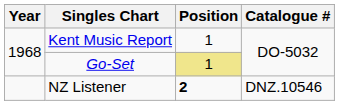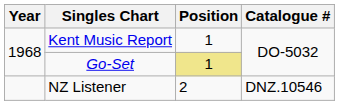(183, 87) bold -> (183, 87) normal
